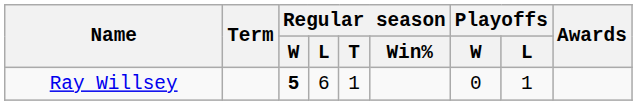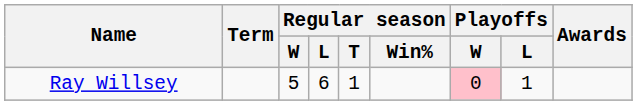(293, 84) bold -> (293, 84) normal
(476, 84) no background -> (476, 84) pink background
